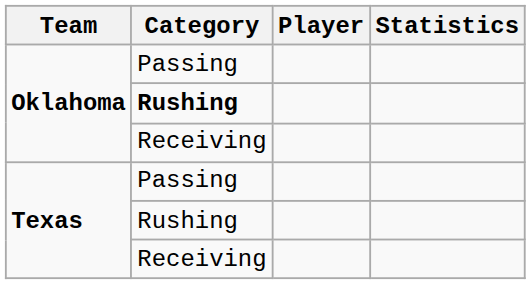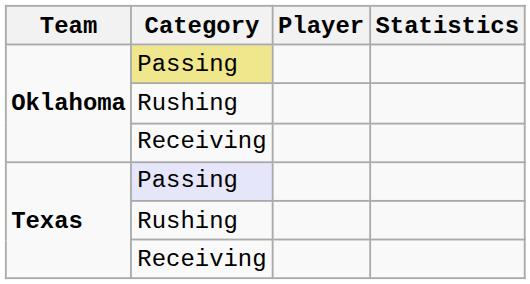(188, 64) no background -> (188, 64) khaki background
(188, 103) bold -> (188, 103) normal
(188, 181) no background -> (188, 181) lavender background
